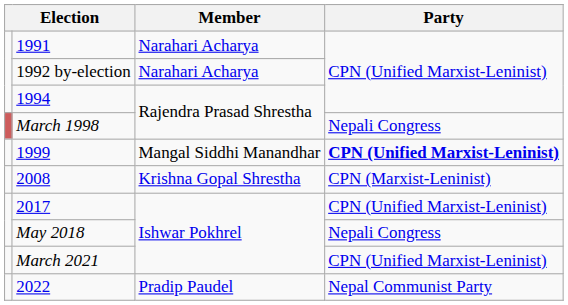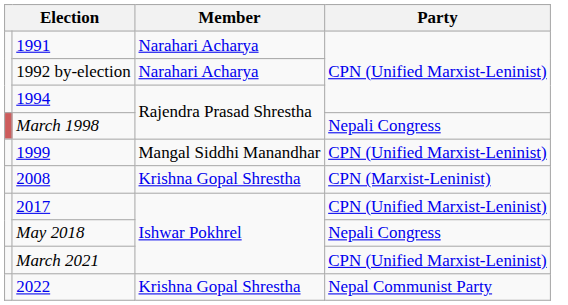(444, 152) bold -> (437, 152) normal
(186, 286) Pradip Paudel -> (220, 286) Krishna Gopal Shrestha
